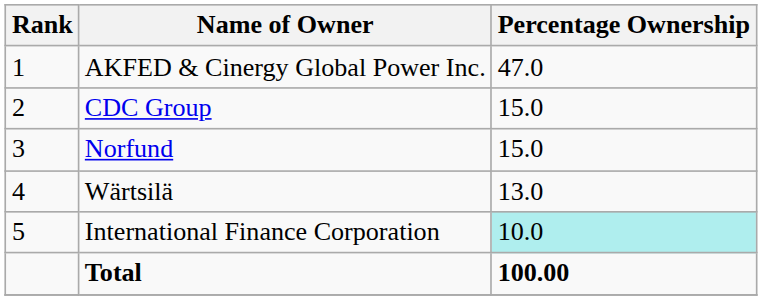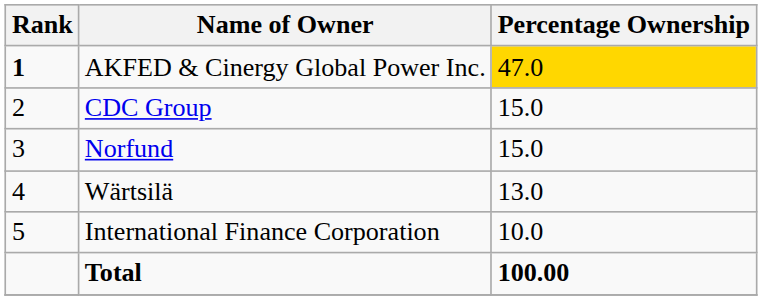(18, 66) normal -> (18, 66) bold
(521, 66) no background -> (521, 66) gold background
(521, 231) paleturquoise background -> (521, 231) no background
